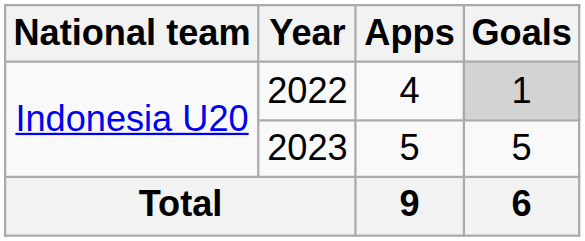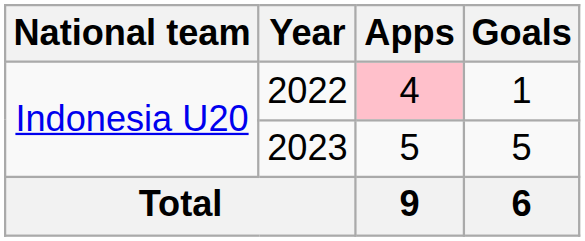(410, 90) no background -> (410, 90) pink background
(522, 90) lightgrey background -> (522, 90) no background
